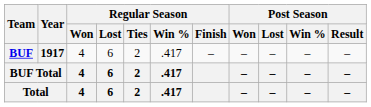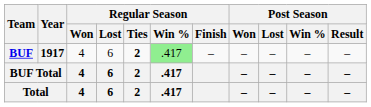(137, 53) normal -> (137, 53) bold
(171, 53) no background -> (171, 53) lightgreen background
